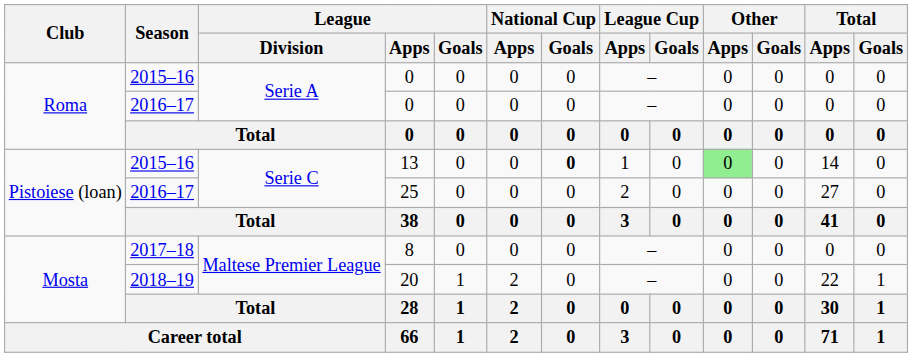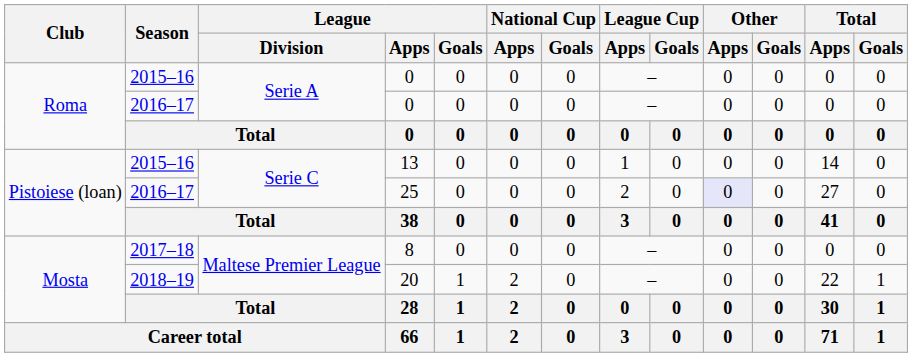(571, 163) bold -> (571, 163) normal
(728, 163) lightgreen background -> (728, 163) no background
(728, 192) no background -> (728, 192) lavender background
